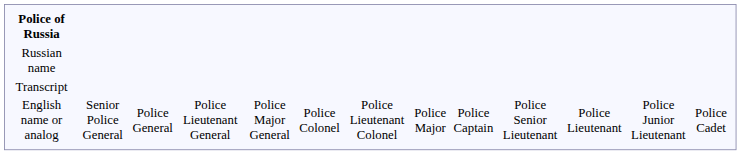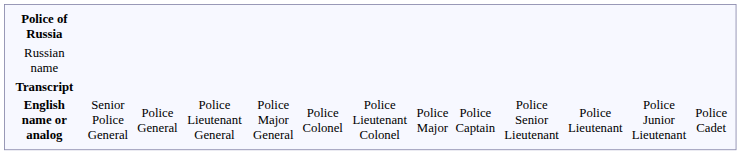(42, 86) normal -> (44, 86) bold
(42, 119) normal -> (44, 119) bold
